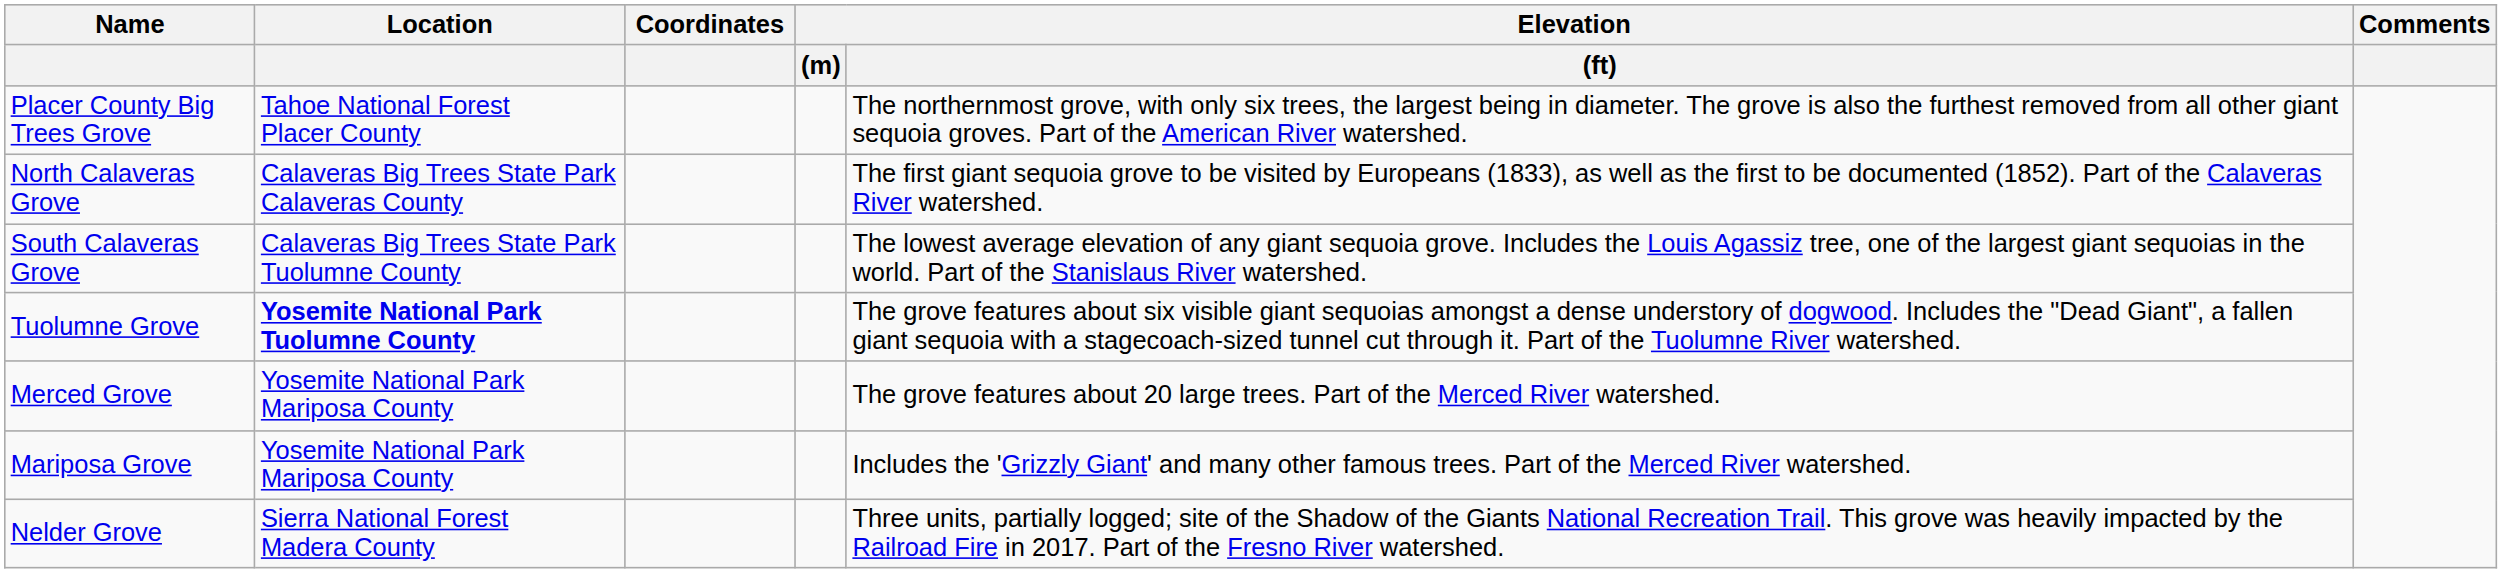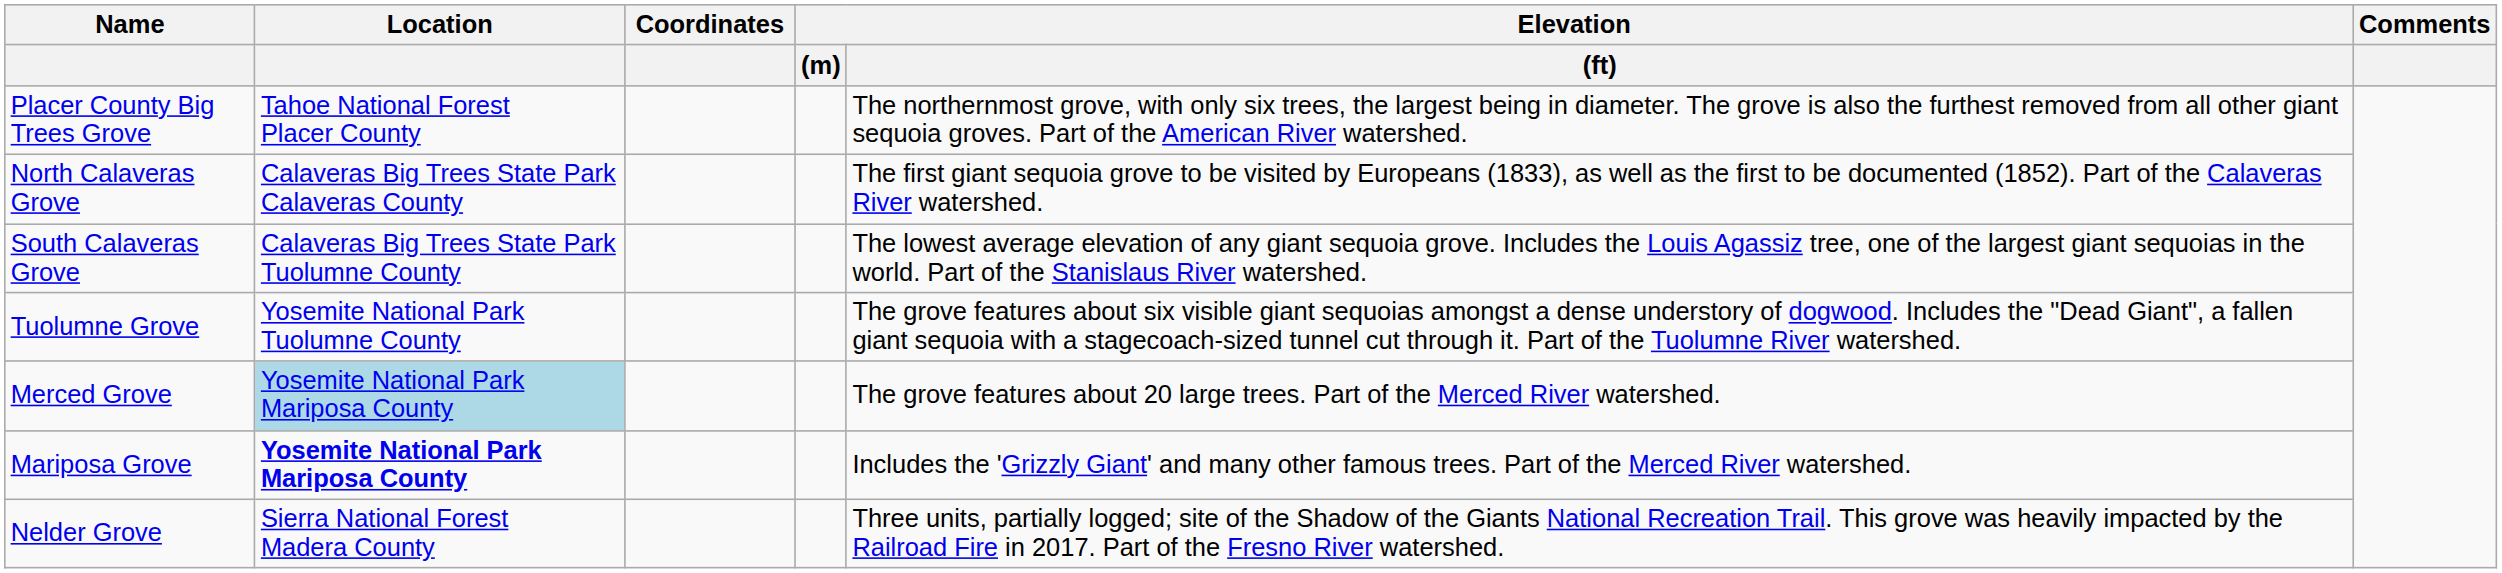(401, 326) bold -> (393, 326) normal
(393, 395) no background -> (393, 395) lightblue background
(393, 464) normal -> (401, 464) bold
